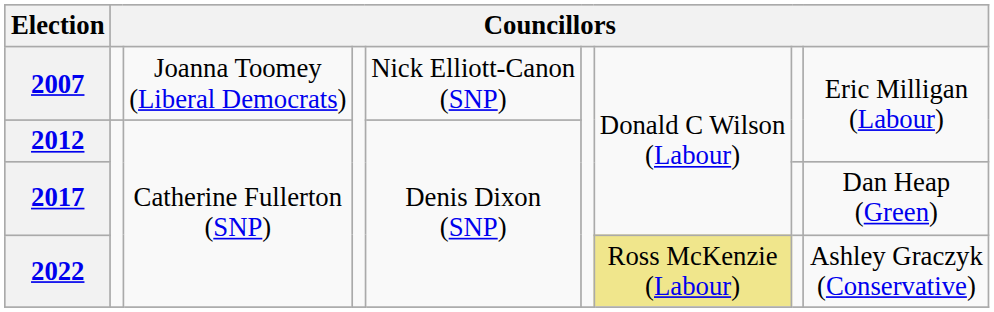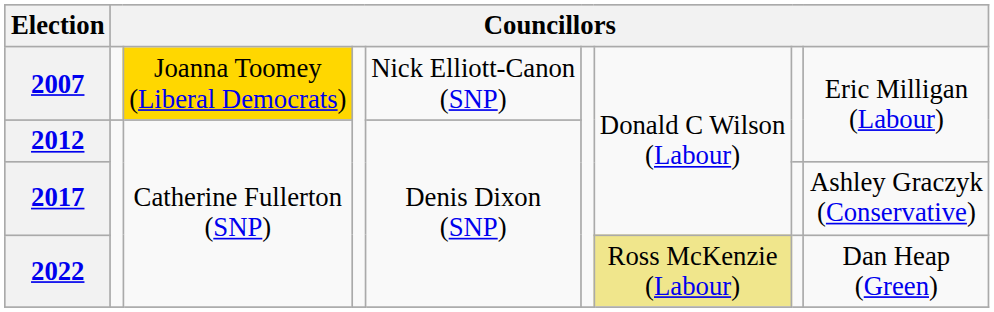(238, 83) no background -> (238, 83) gold background
(896, 197) Dan Heap (Green) -> (896, 197) Ashley Graczyk (Conservative)
(896, 270) Ashley Graczyk (Conservative) -> (896, 270) Dan Heap (Green)
